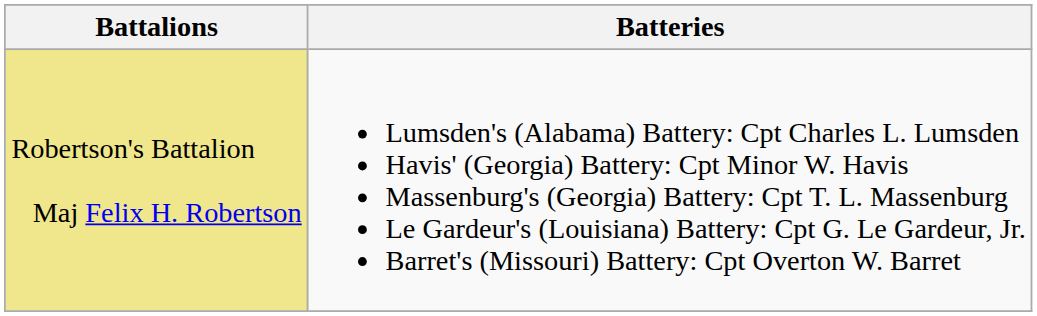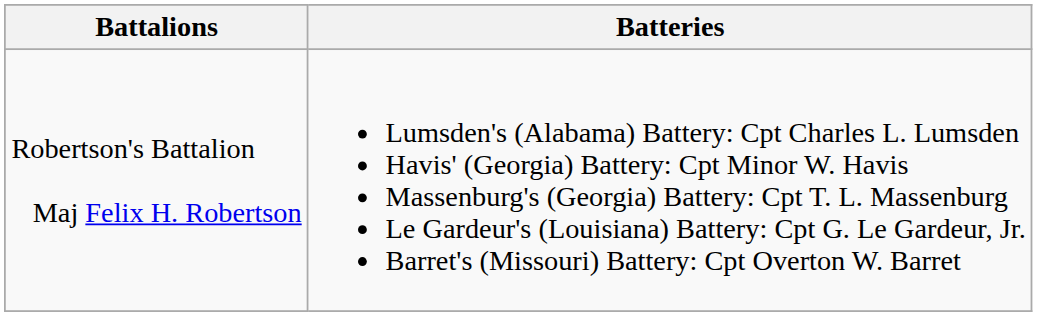(157, 179) khaki background -> (157, 179) no background
